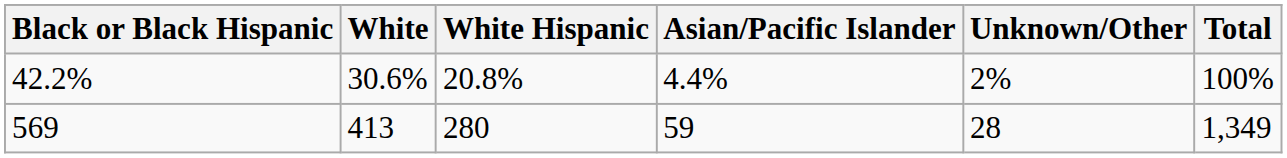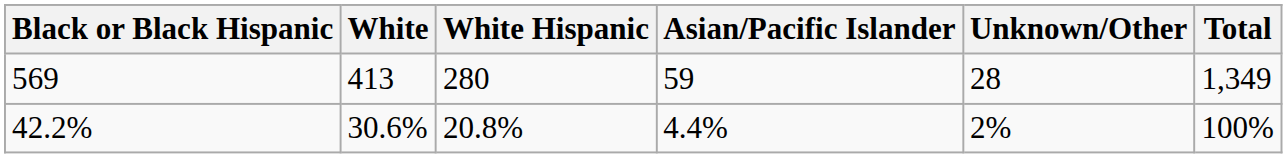rows swapped: (35, 127) <-> (52, 78)
